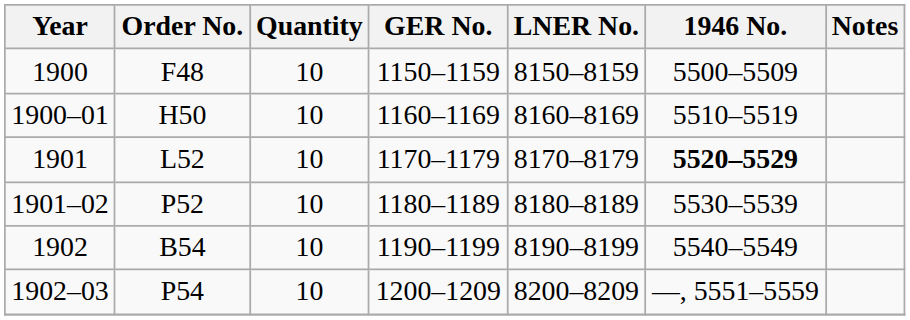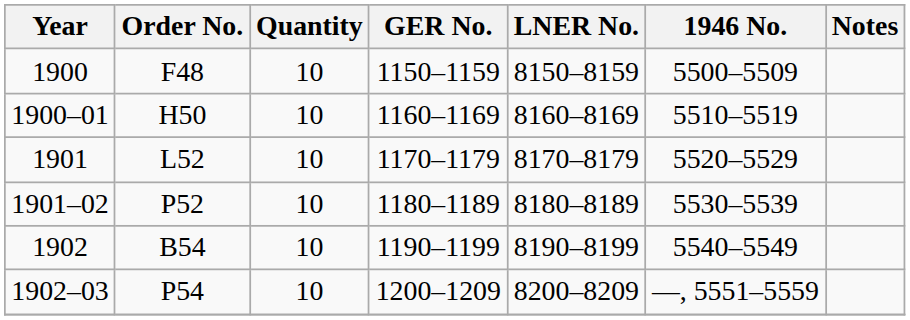(735, 159) bold -> (735, 159) normal
